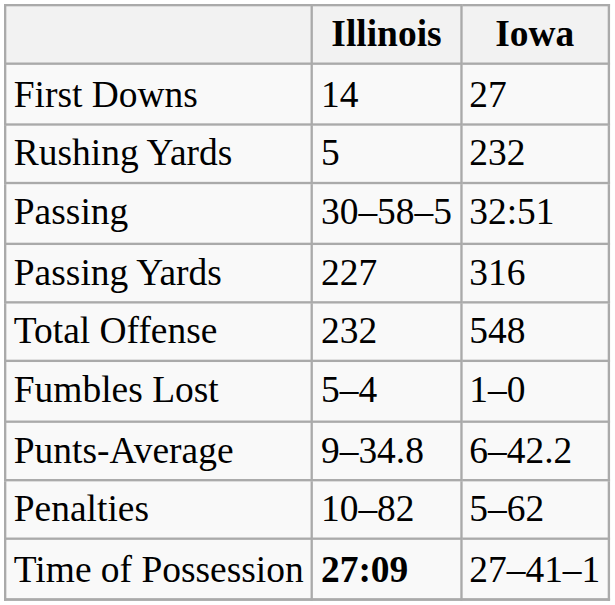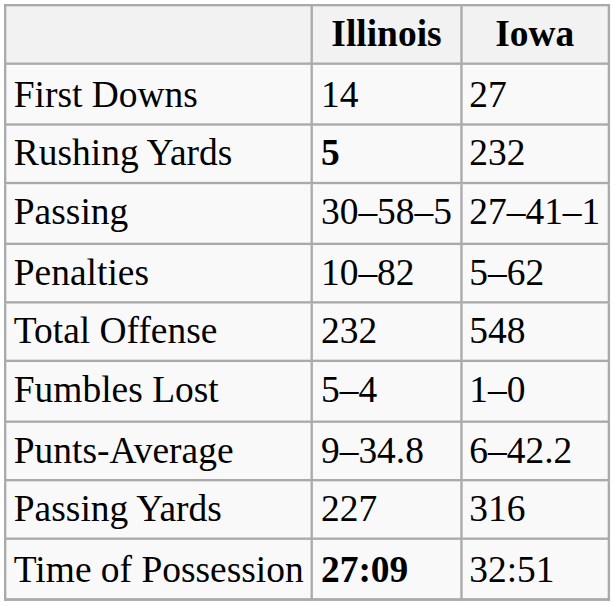(330, 152) normal -> (330, 152) bold
(512, 212) 32:51 -> (535, 212) 27–41–1
rows swapped: (118, 271) <-> (81, 509)
(535, 568) 27–41–1 -> (512, 568) 32:51
